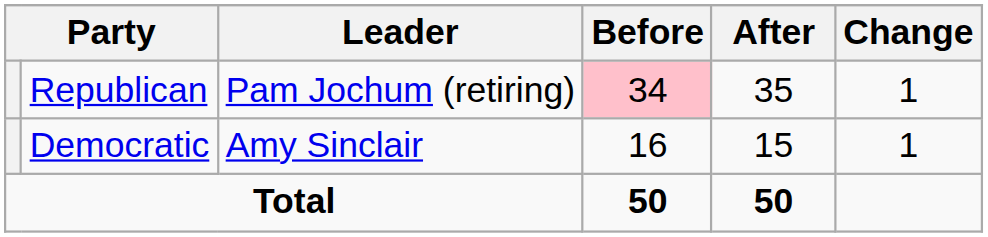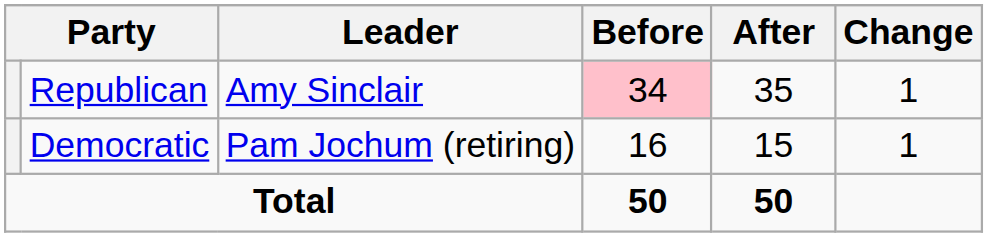(400, 88) Pam Jochum (retiring) -> (324, 88) Amy Sinclair
(324, 145) Amy Sinclair -> (400, 145) Pam Jochum (retiring)
